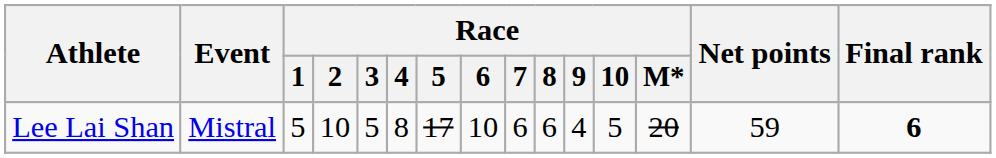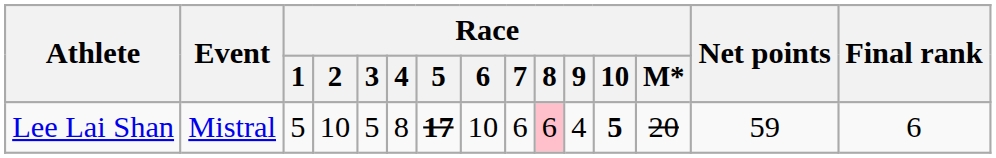(438, 127) normal -> (438, 127) bold
(549, 127) no background -> (549, 127) pink background
(615, 127) normal -> (615, 127) bold
(914, 127) bold -> (914, 127) normal
